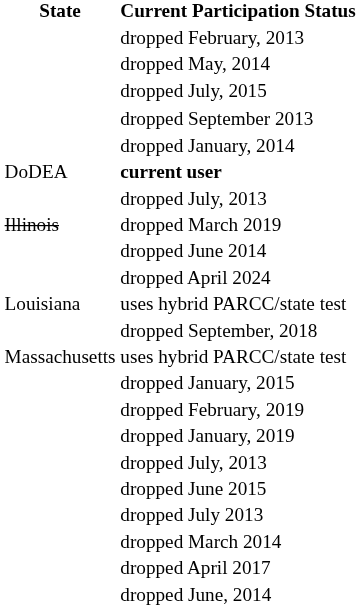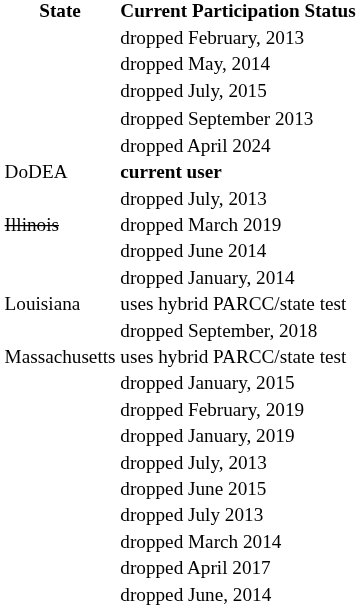(207, 145) dropped January, 2014 -> (196, 145) dropped April 2024
(196, 277) dropped April 2024 -> (207, 277) dropped January, 2014
